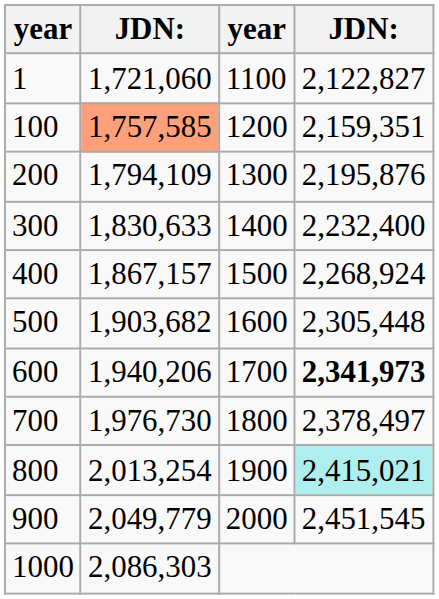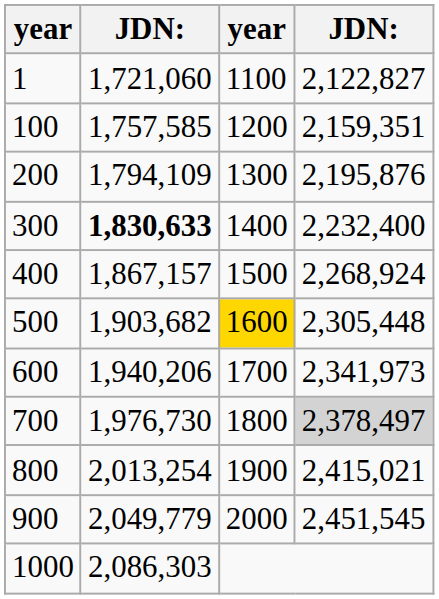(150, 126) lightsalmon background -> (150, 126) no background
(150, 224) normal -> (150, 224) bold
(257, 322) no background -> (257, 322) gold background
(364, 371) bold -> (364, 371) normal
(364, 420) no background -> (364, 420) lightgrey background
(364, 469) paleturquoise background -> (364, 469) no background
